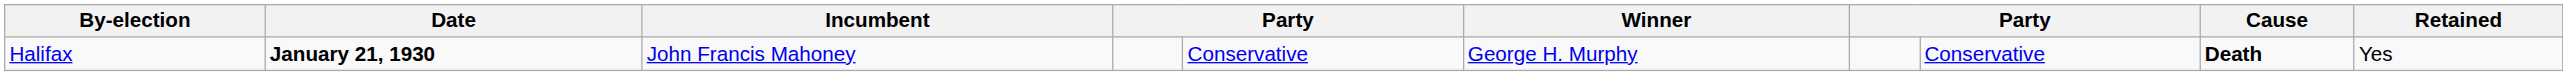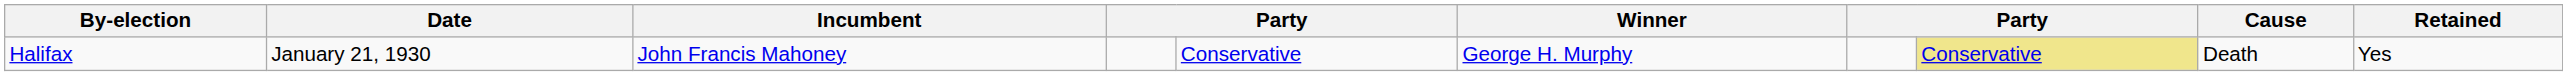(352, 53) bold -> (351, 53) normal
(1985, 53) no background -> (1982, 53) khaki background
(2233, 53) bold -> (2231, 53) normal
